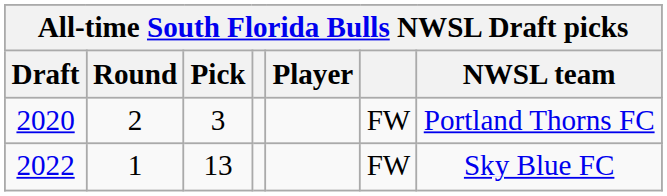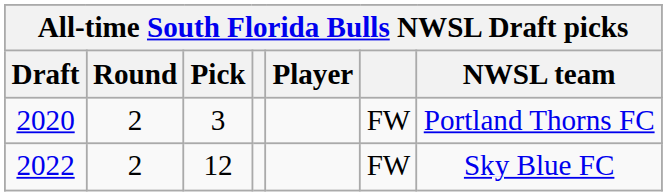(135, 166) 1 -> (135, 166) 2
(218, 166) 13 -> (218, 166) 12
